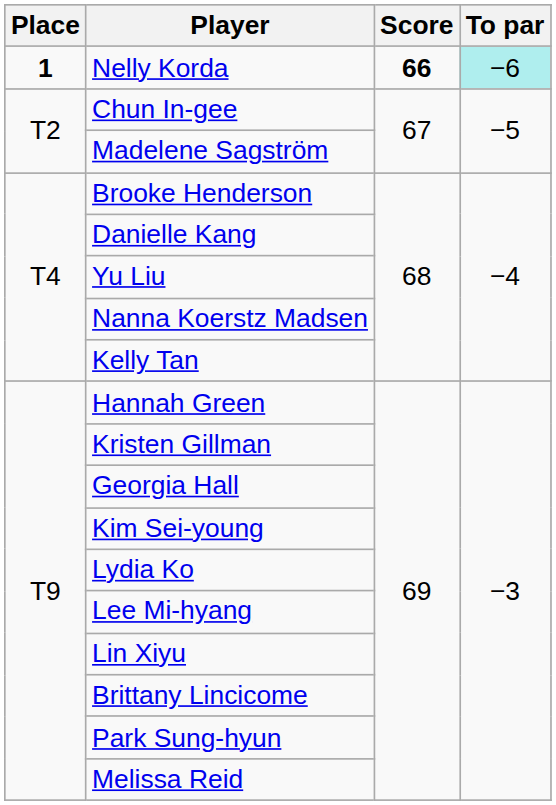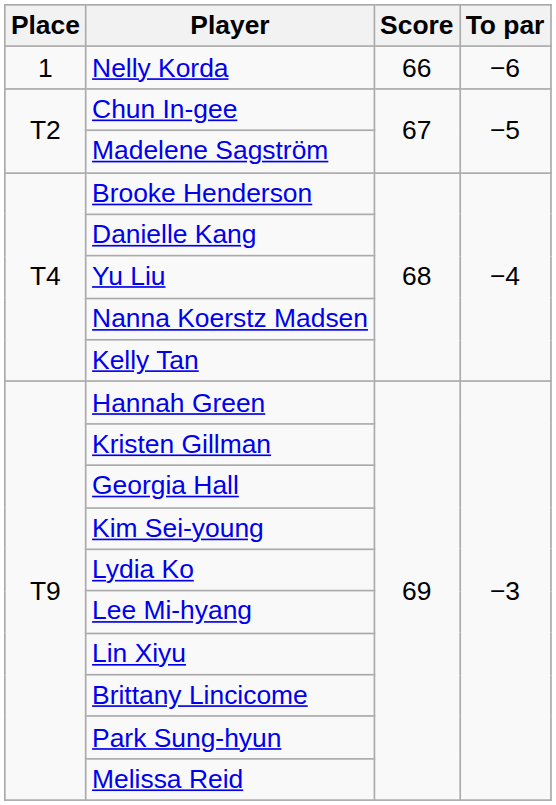(45, 67) bold -> (45, 67) normal
(417, 67) bold -> (417, 67) normal
(505, 67) paleturquoise background -> (505, 67) no background
